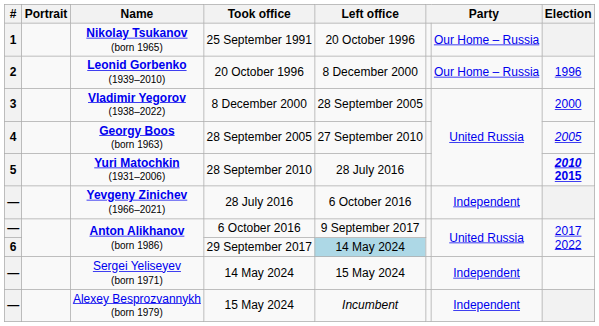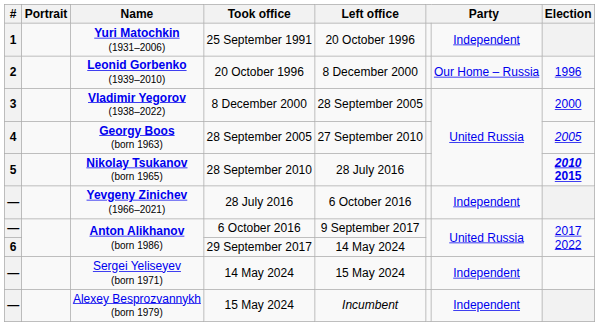(137, 39) Nikolay Tsukanov (born 1965) -> (137, 39) Yuri Matochkin (1931–2006)
(487, 39) Our Home – Russia -> (487, 39) Independent
(137, 169) Yuri Matochkin (1931–2006) -> (137, 169) Nikolay Tsukanov (born 1965)
(370, 247) lightblue background -> (370, 247) no background
